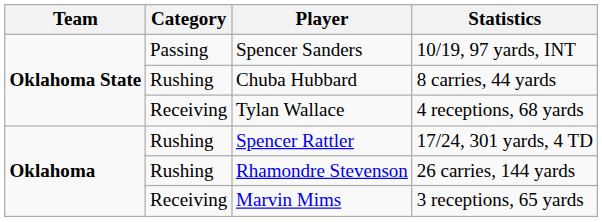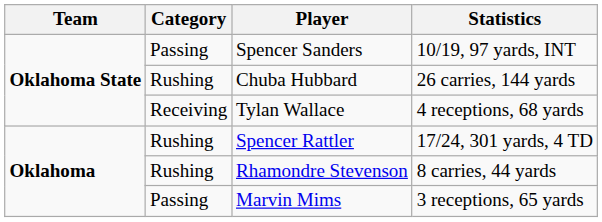(486, 80) 8 carries, 44 yards -> (496, 80) 26 carries, 144 yards
(496, 170) 26 carries, 144 yards -> (486, 170) 8 carries, 44 yards
(189, 200) Receiving -> (179, 200) Passing
